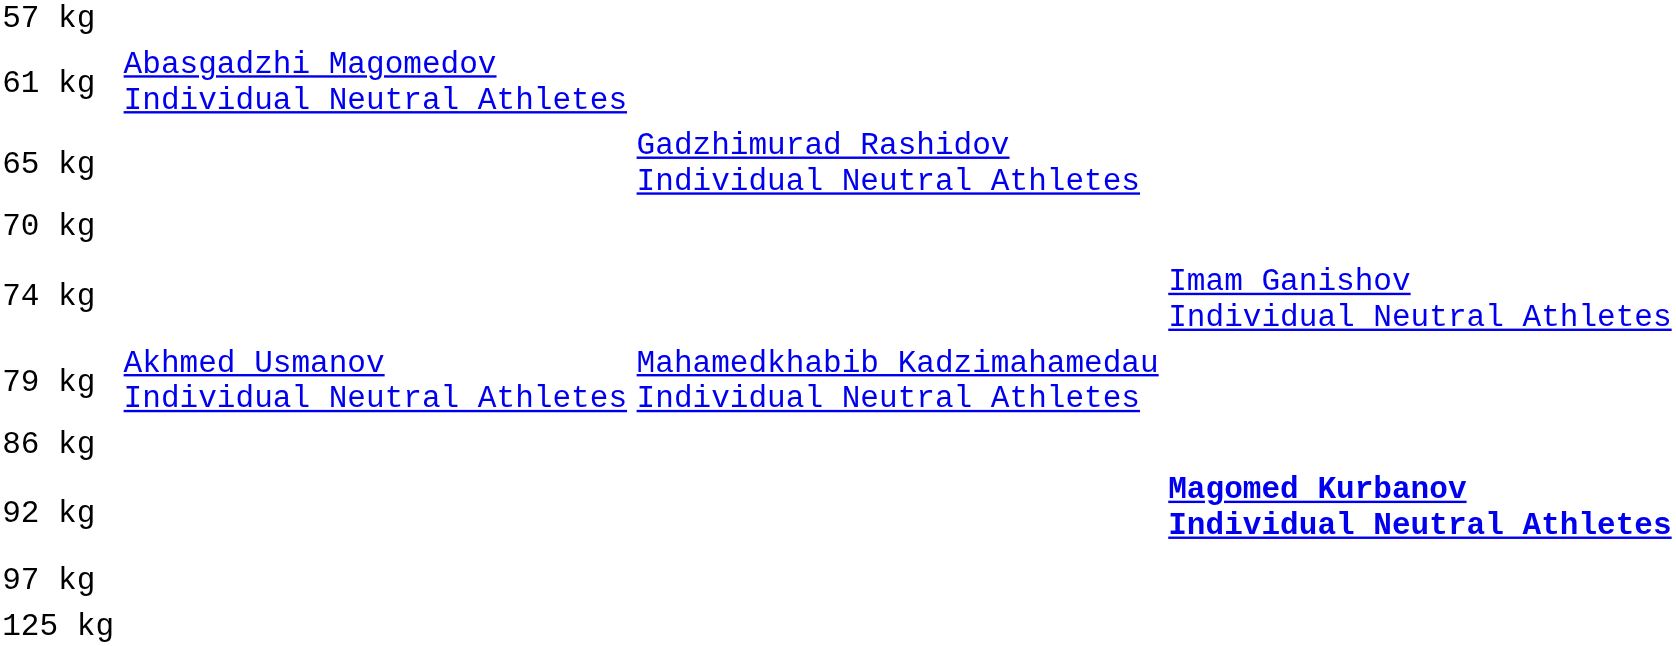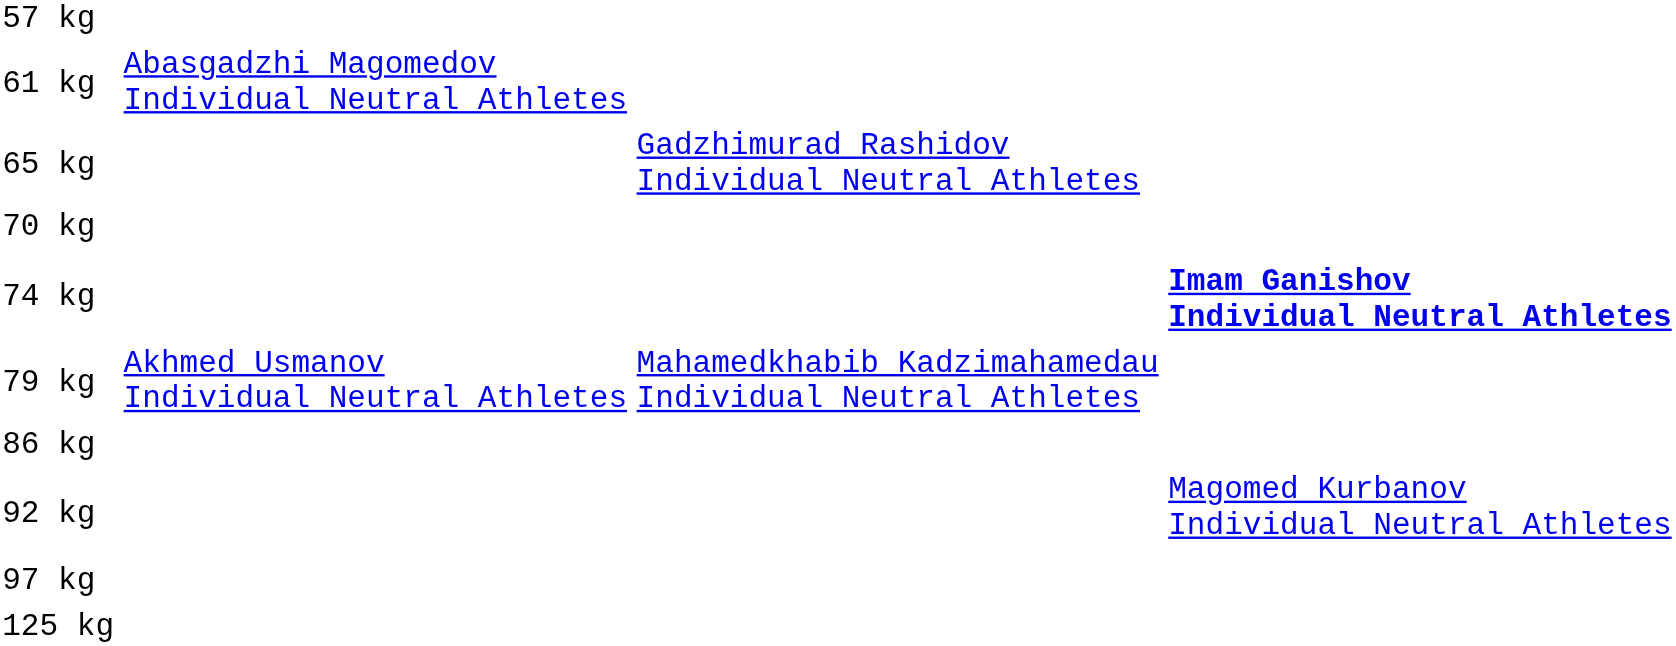(1420, 300) normal -> (1420, 300) bold
(1420, 508) bold -> (1420, 508) normal
